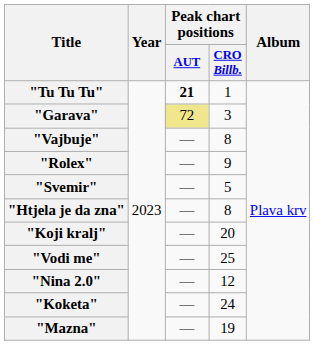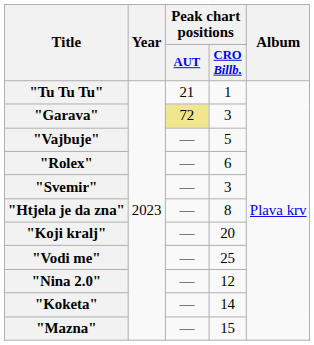(187, 92) bold -> (187, 92) normal
(228, 139) 8 -> (228, 139) 5
(228, 163) 9 -> (228, 163) 6
(228, 186) 5 -> (228, 186) 3
(228, 304) 24 -> (228, 304) 14
(228, 328) 19 -> (228, 328) 15
